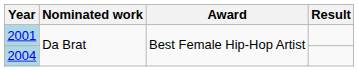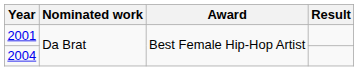(22, 35) lightblue background -> (22, 35) no background
(22, 55) lightblue background -> (22, 55) no background
